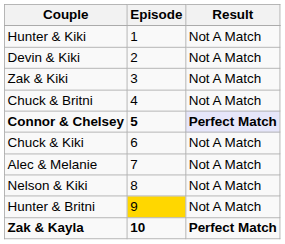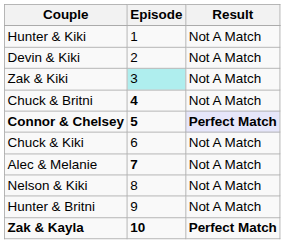(134, 79) no background -> (134, 79) paleturquoise background
(134, 100) normal -> (134, 100) bold
(134, 164) normal -> (134, 164) bold
(134, 206) gold background -> (134, 206) no background
